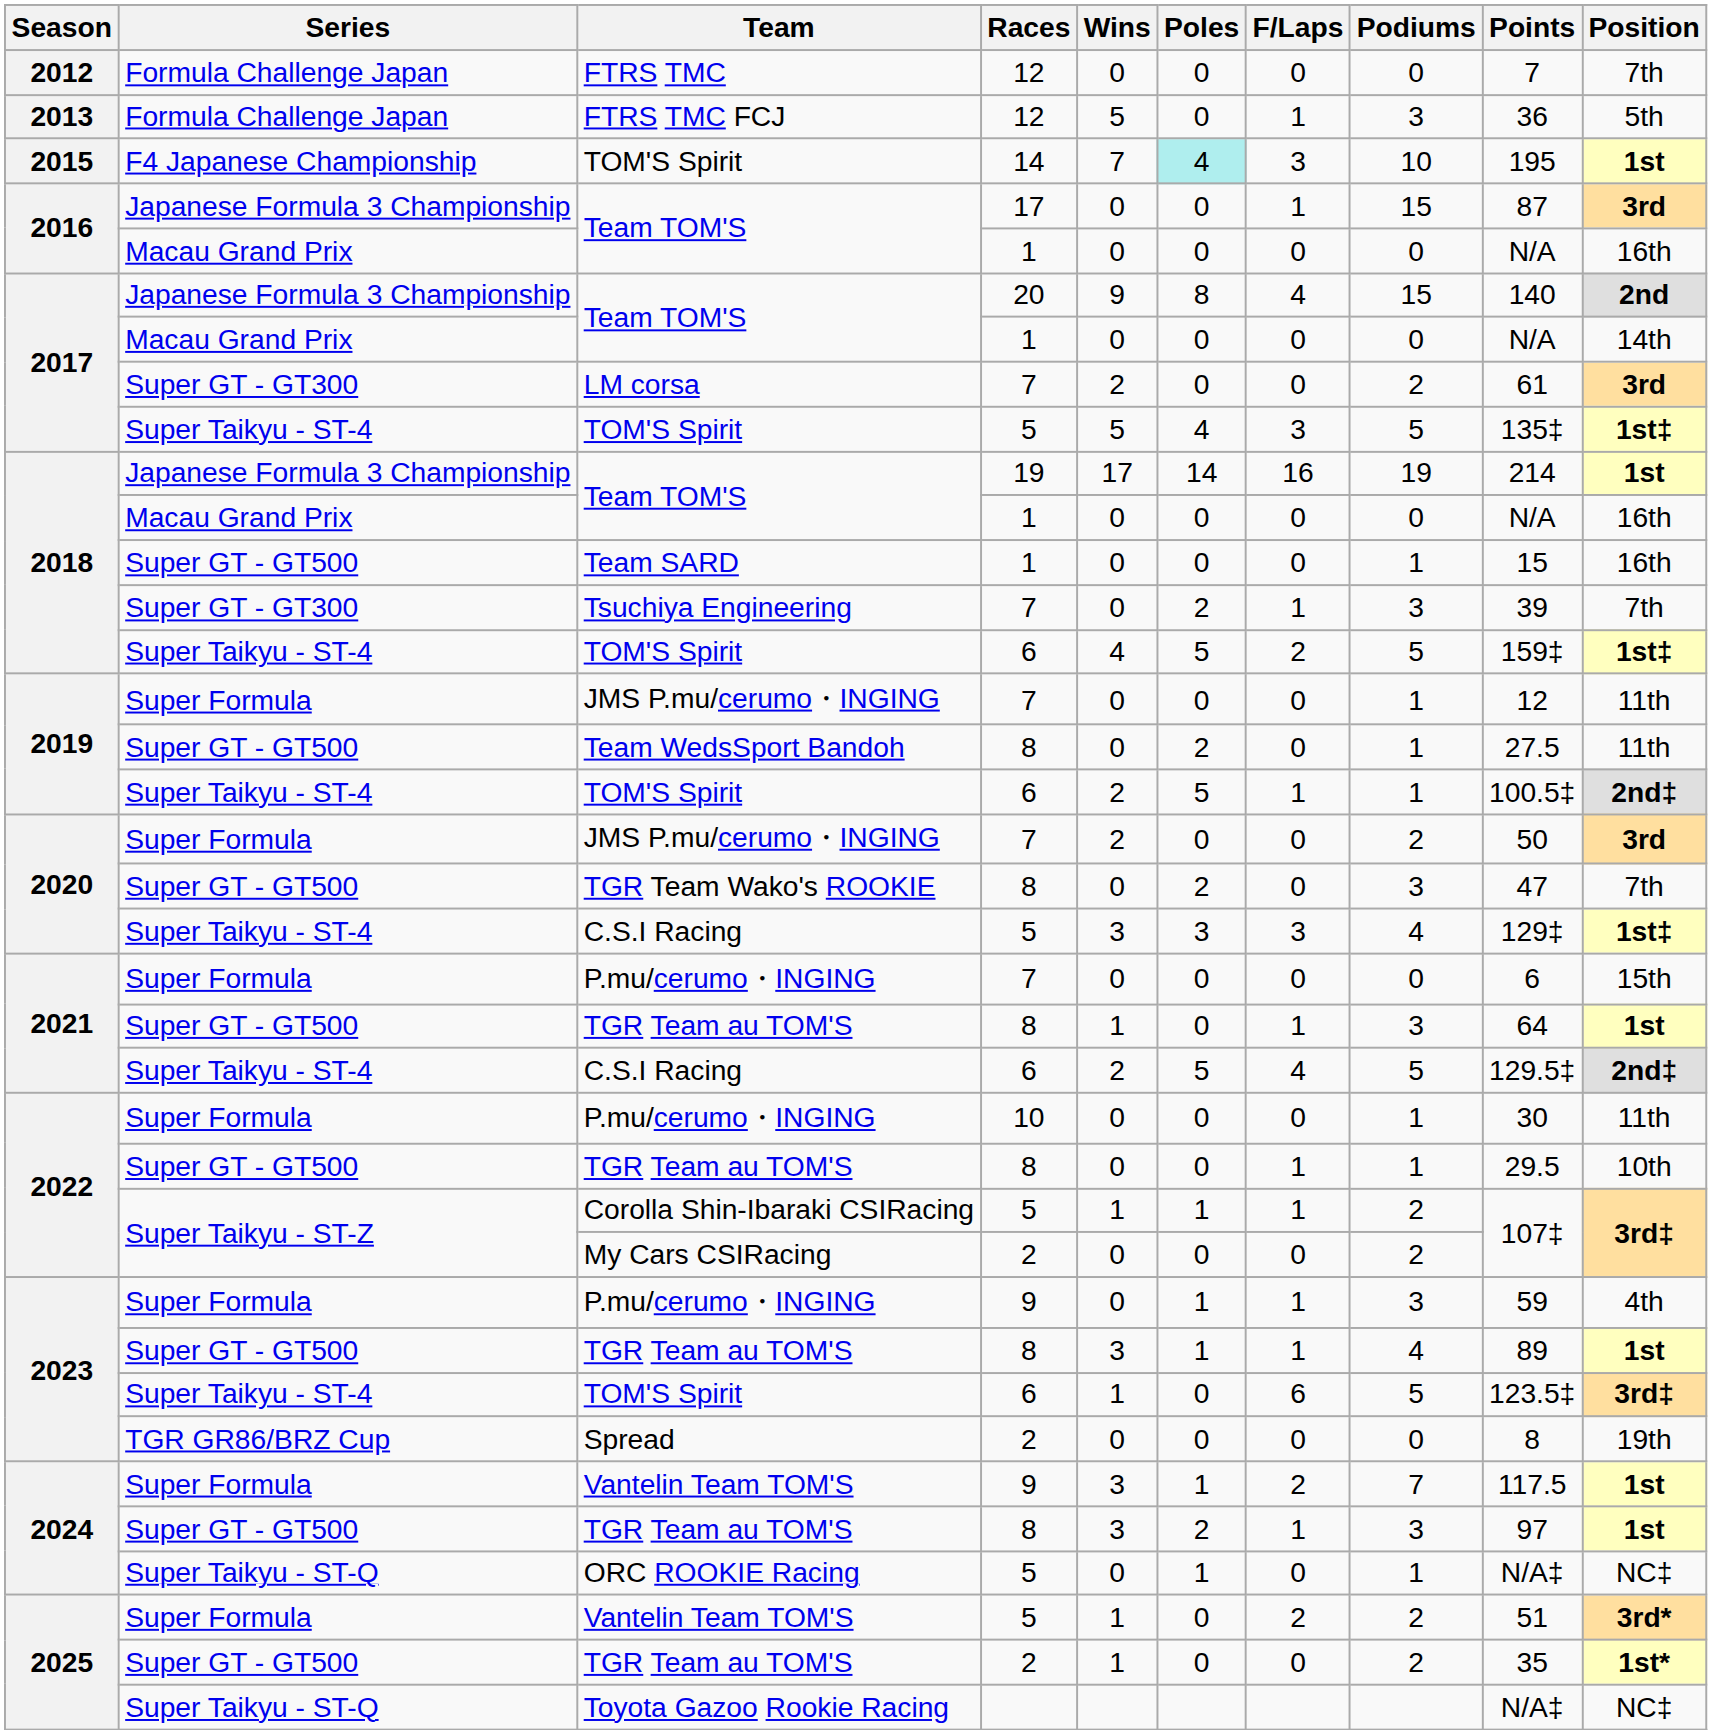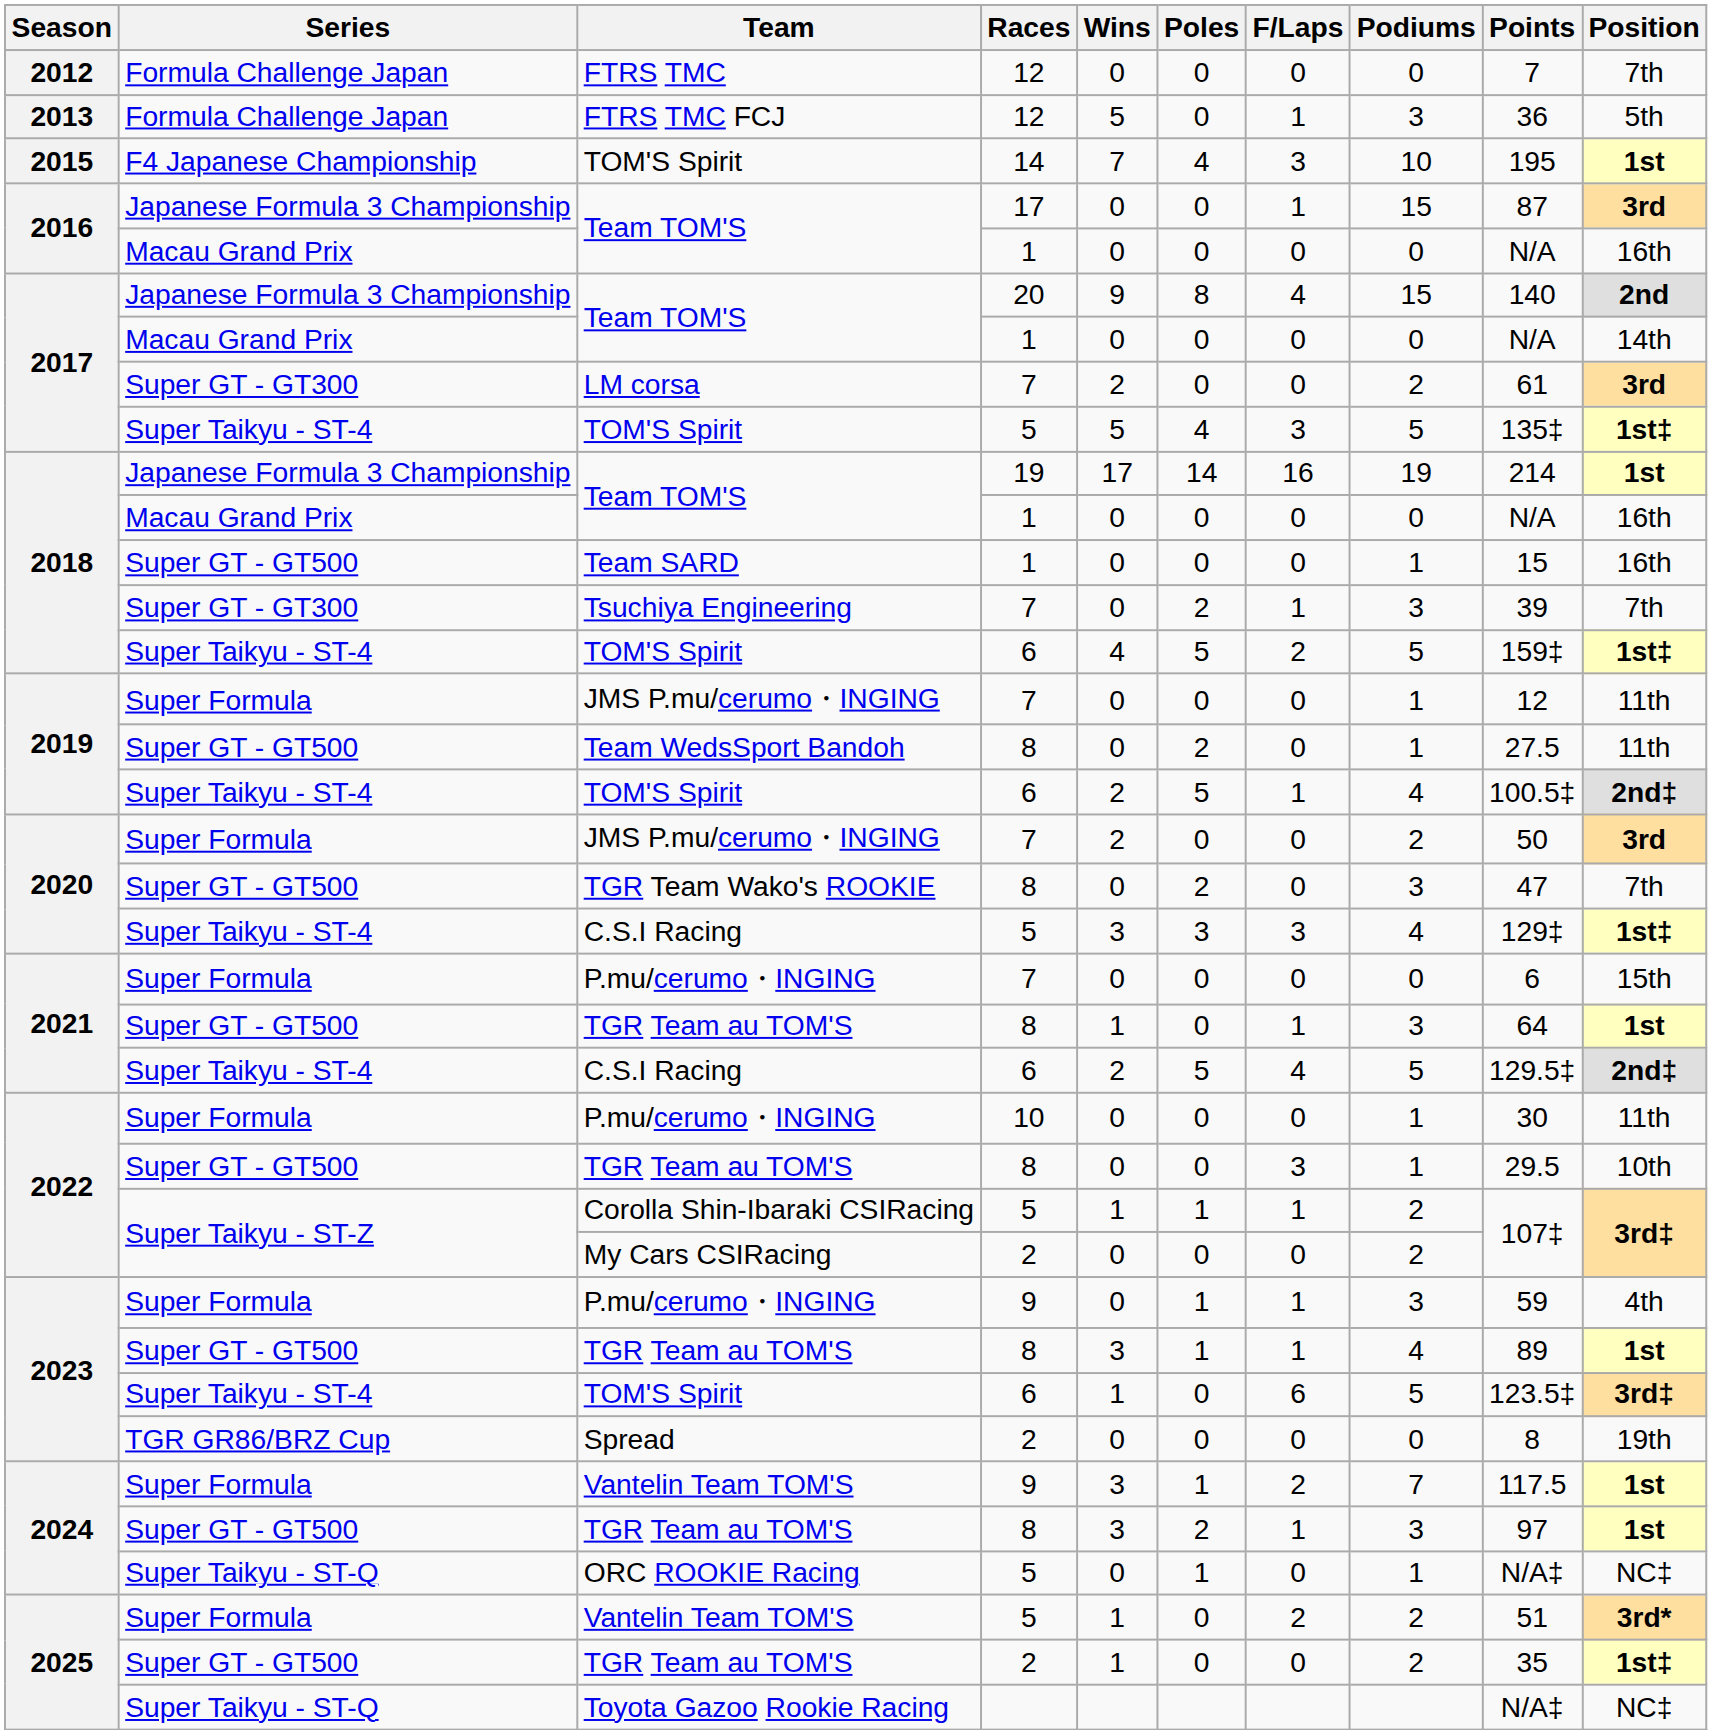(1202, 161) paleturquoise background -> (1202, 161) no background
(1416, 792) 1 -> (1416, 792) 4
(1298, 1166) 1 -> (1298, 1166) 3
(1644, 1662) 1st* -> (1644, 1662) 1st‡
